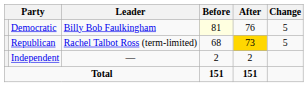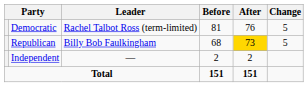(110, 27) Billy Bob Faulkingham -> (130, 27) Rachel Talbot Ross (term-limited)
(216, 27) lightyellow background -> (216, 27) no background
(130, 43) Rachel Talbot Ross (term-limited) -> (110, 43) Billy Bob Faulkingham
